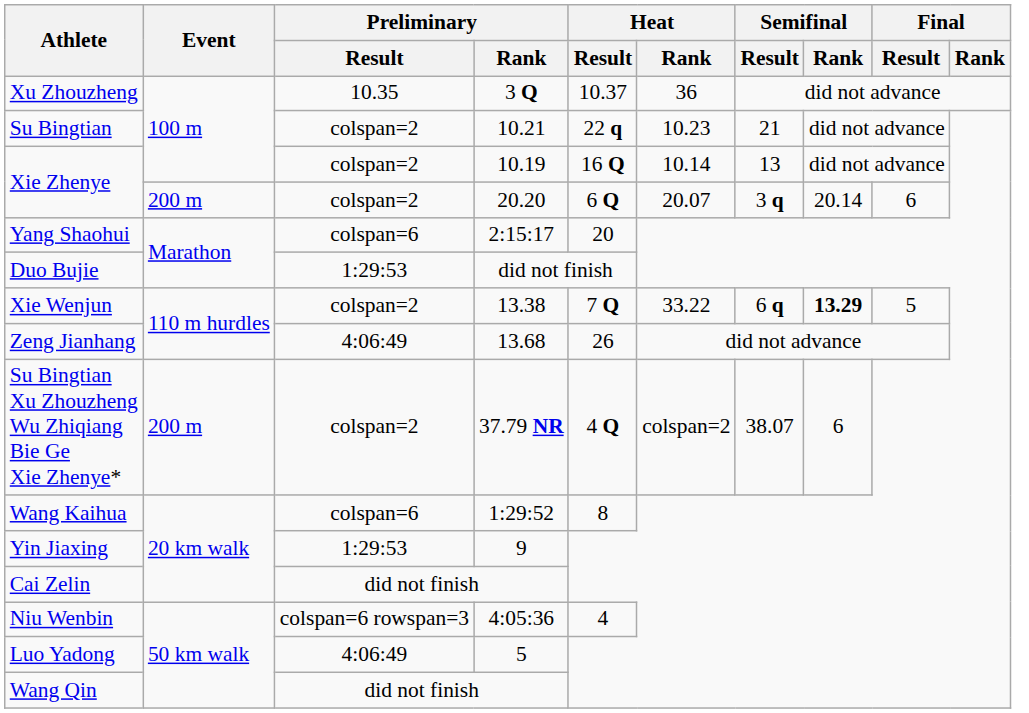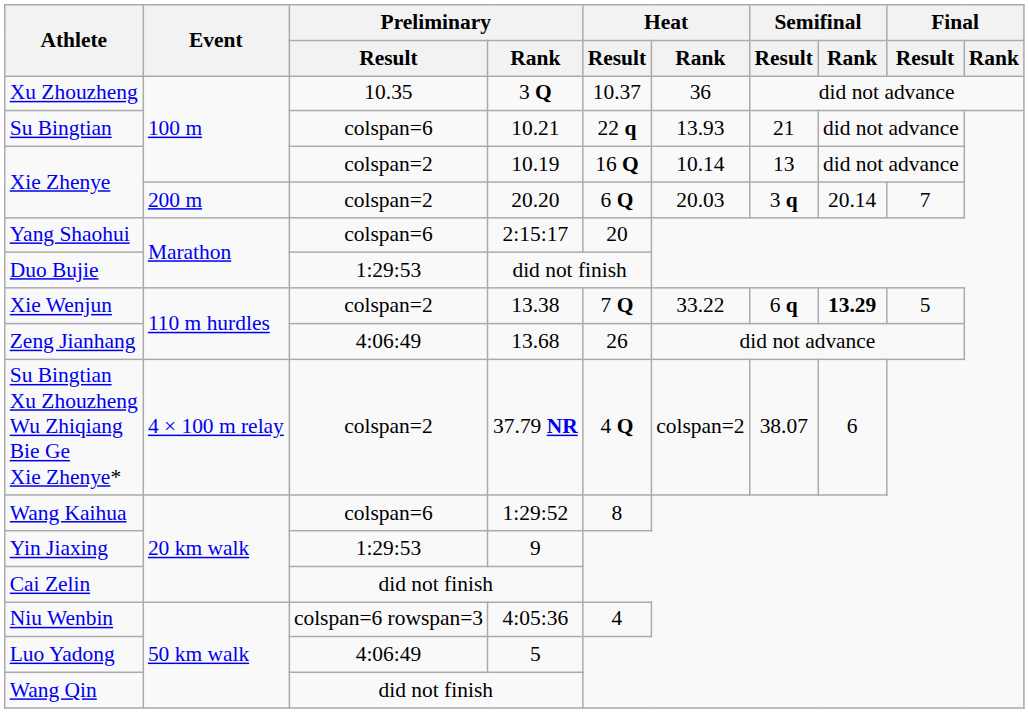(374, 128) colspan=2 -> (388, 128) colspan=6
(686, 128) 10.23 -> (700, 128) 13.93
(686, 199) 20.07 -> (700, 199) 20.03
(911, 199) 6 -> (925, 199) 7
(175, 427) 200 m -> (216, 427) 4 × 100 m relay
